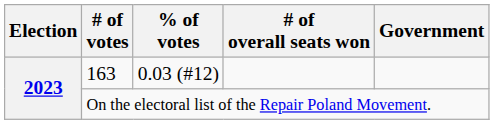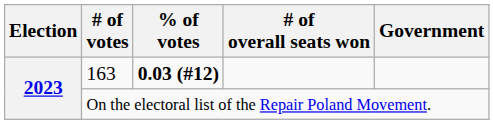(178, 72) normal -> (178, 72) bold
